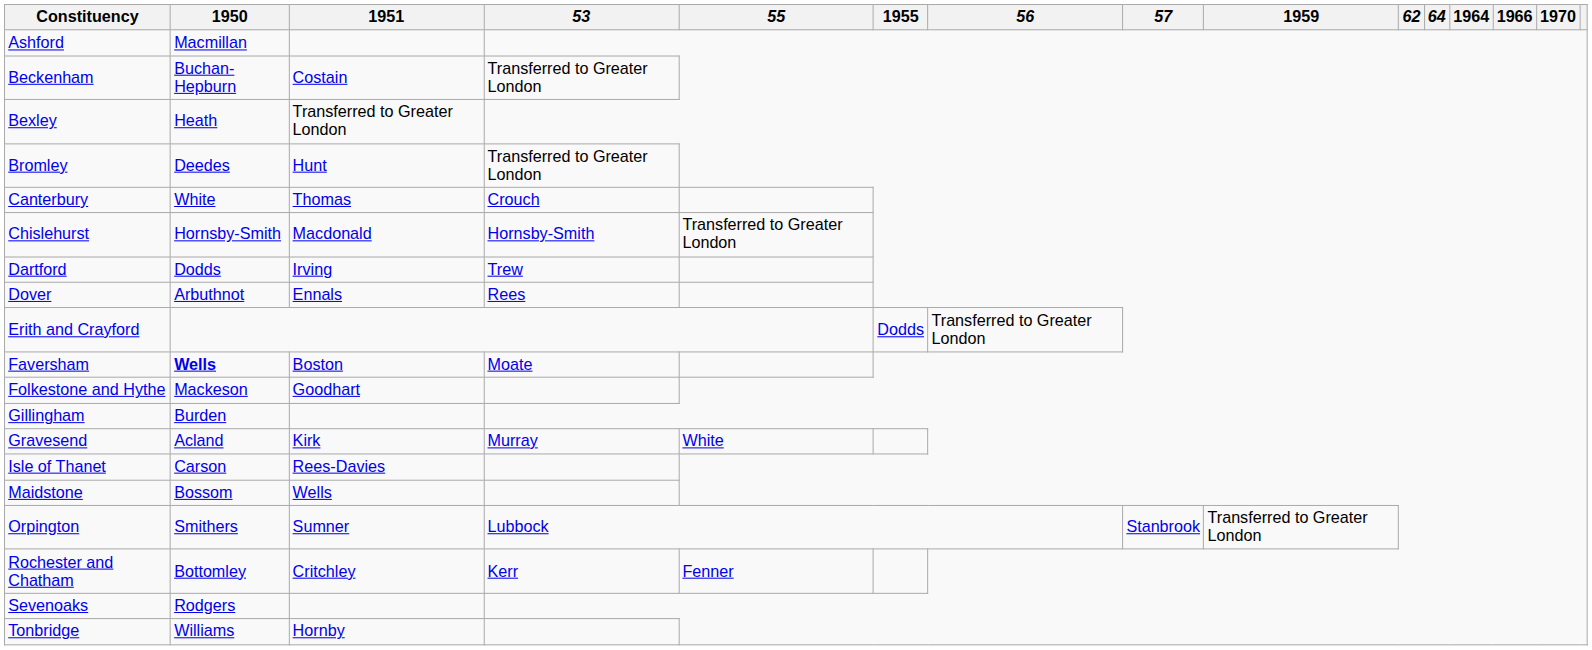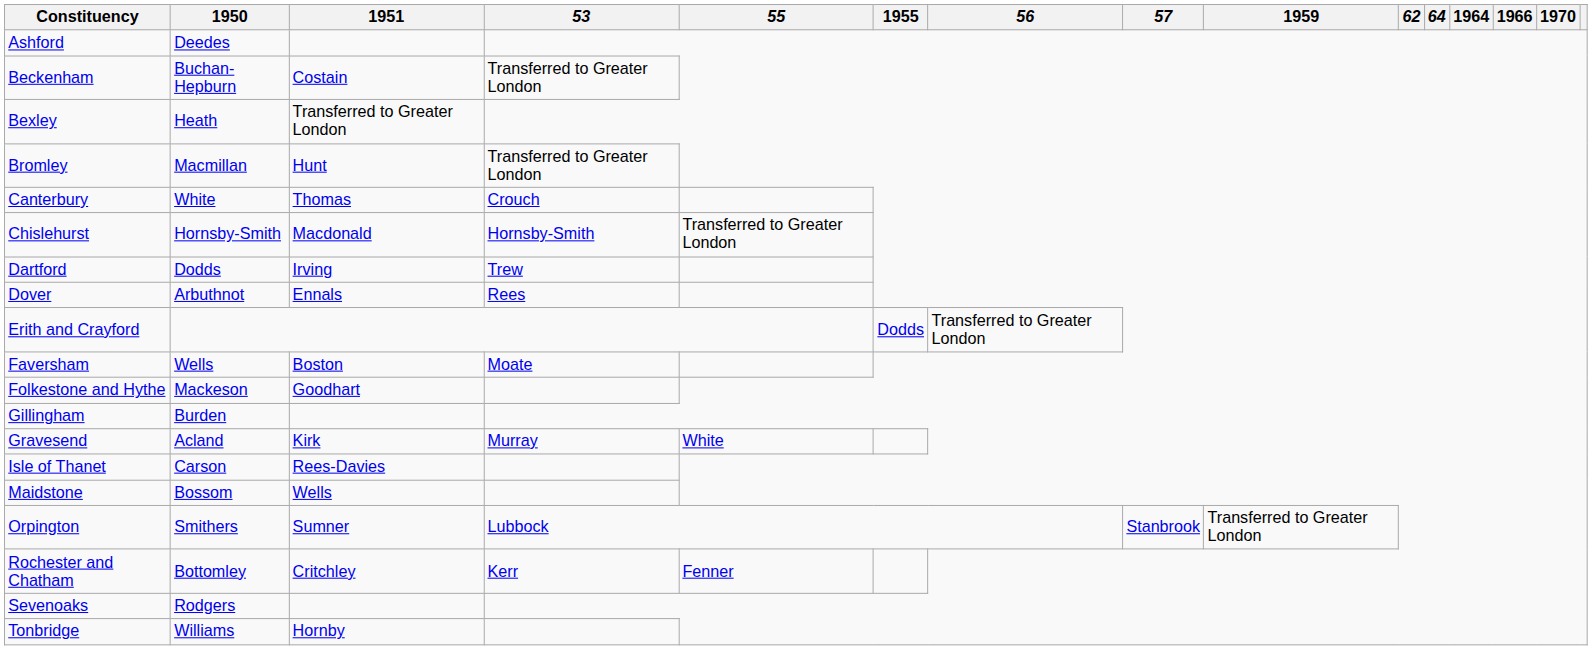(211, 42) Macmillan -> (202, 42) Deedes
(202, 165) Deedes -> (211, 165) Macmillan
(195, 364) bold -> (194, 364) normal
